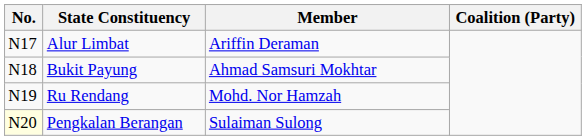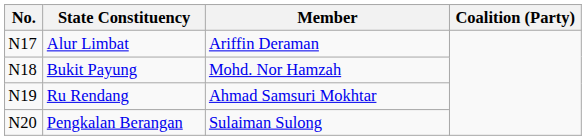(293, 69) Ahmad Samsuri Mokhtar -> (275, 69) Mohd. Nor Hamzah
(275, 95) Mohd. Nor Hamzah -> (293, 95) Ahmad Samsuri Mokhtar
(23, 122) lightyellow background -> (23, 122) no background
